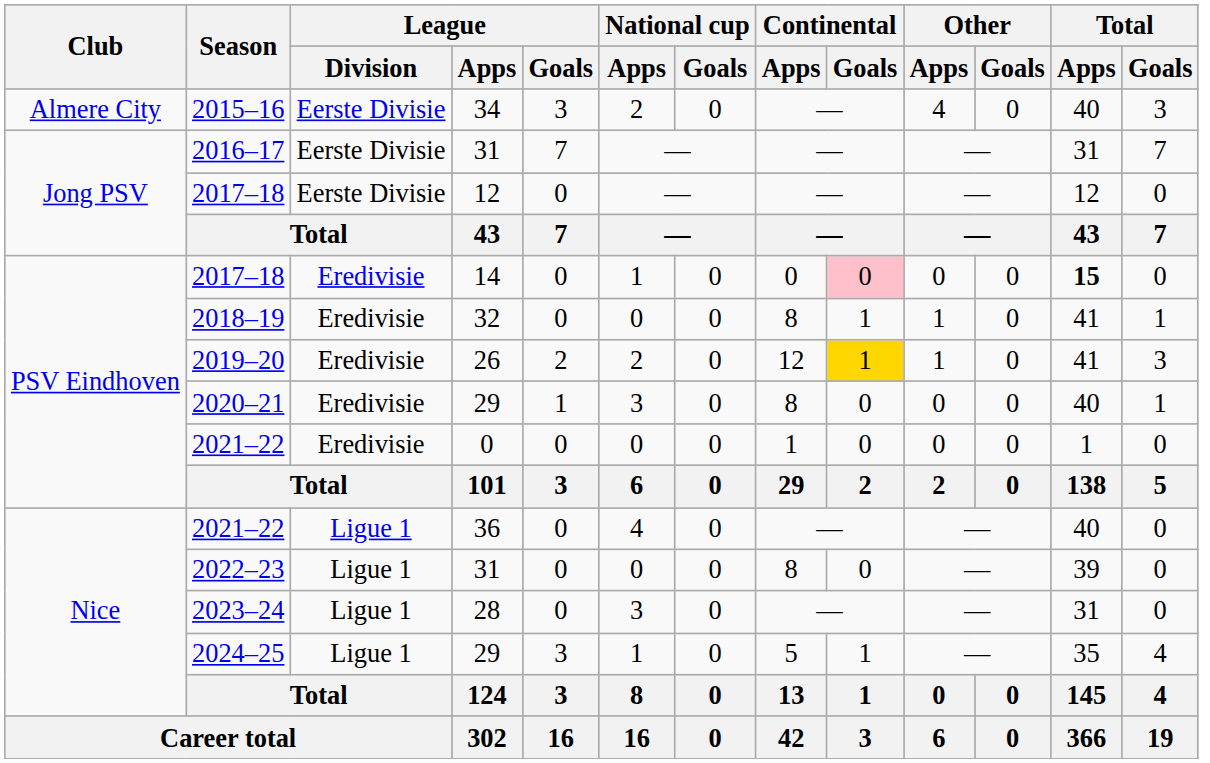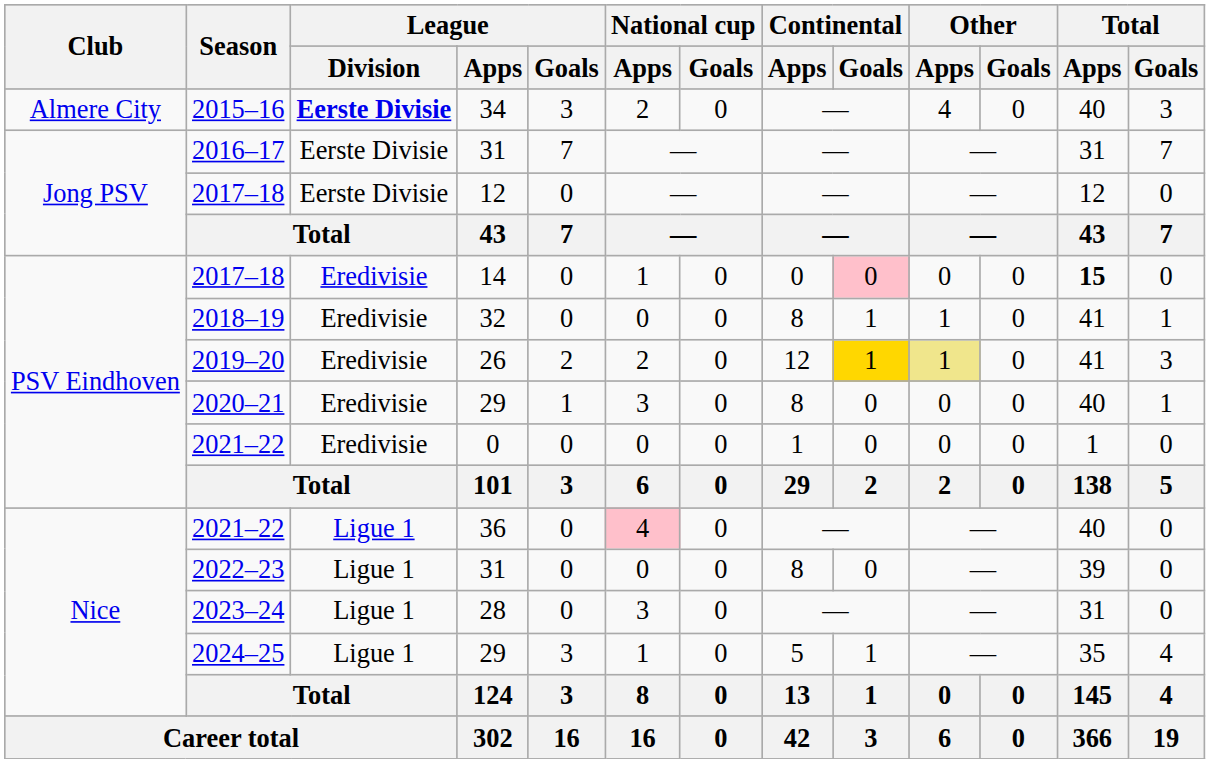(371, 109) normal -> (374, 109) bold
(939, 360) no background -> (945, 360) khaki background
(637, 527) no background -> (643, 527) pink background
